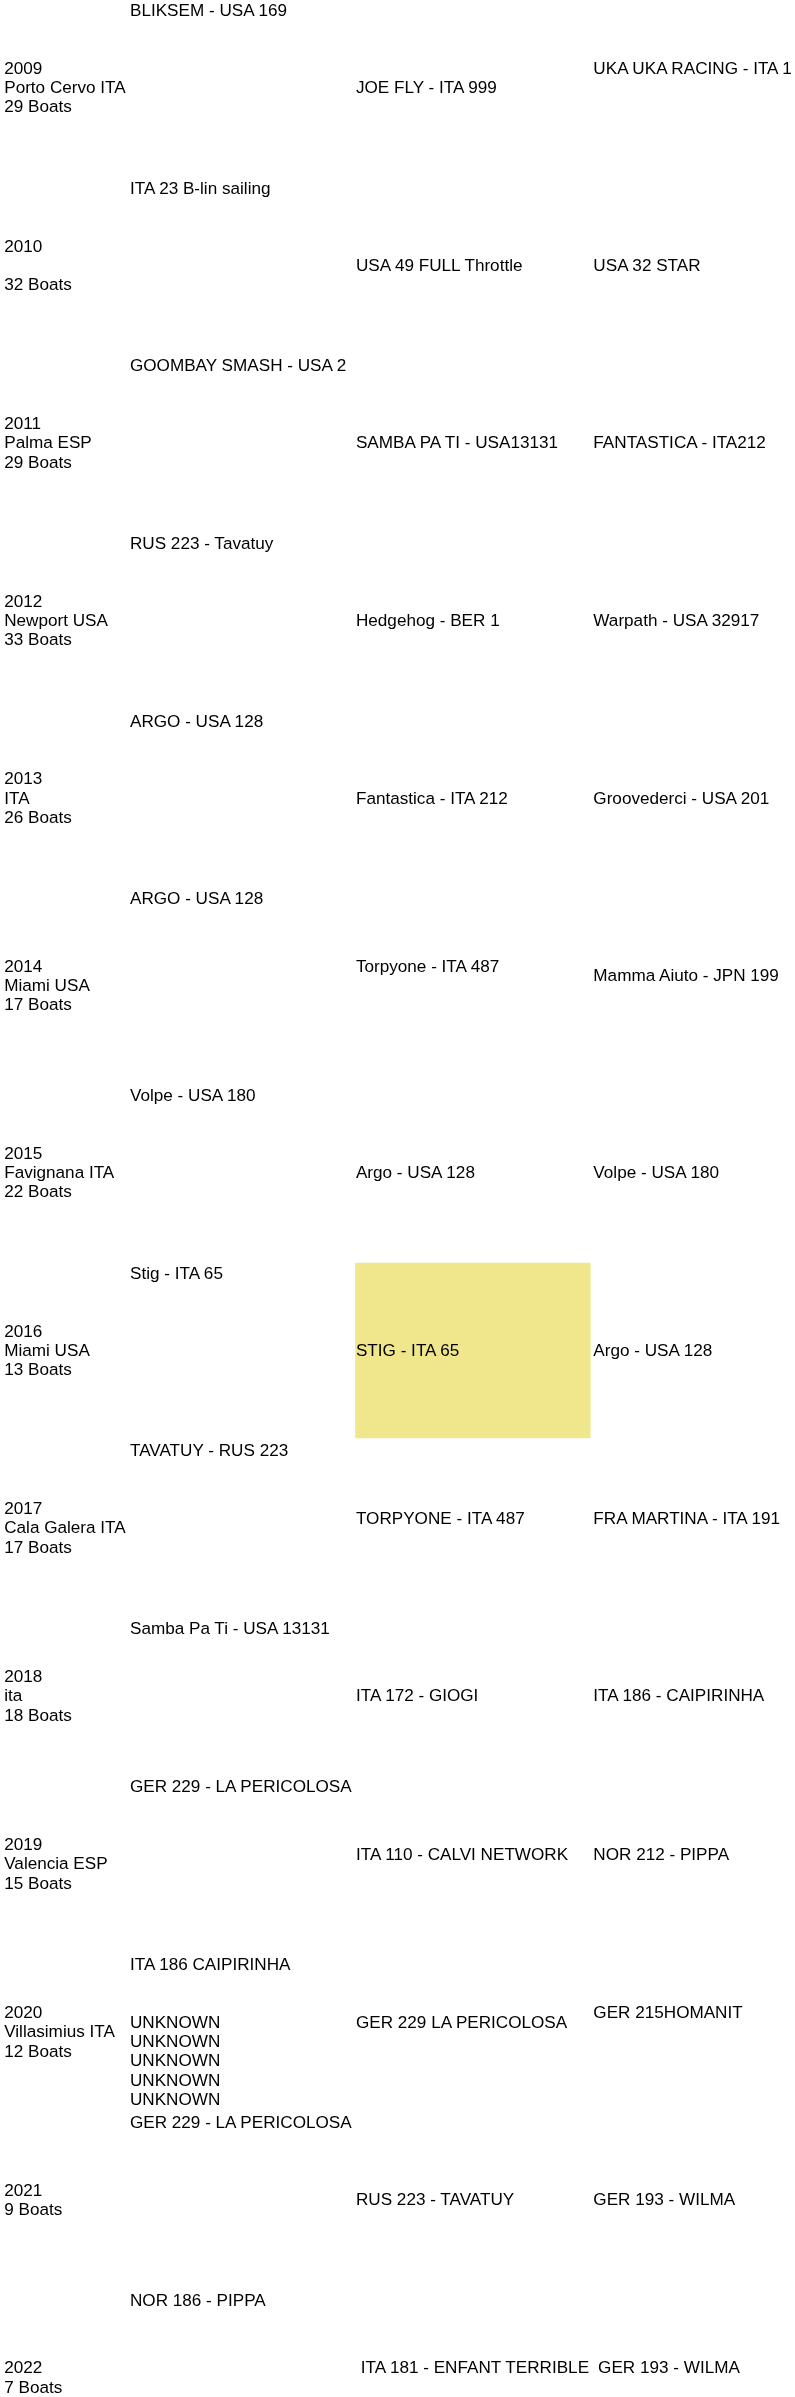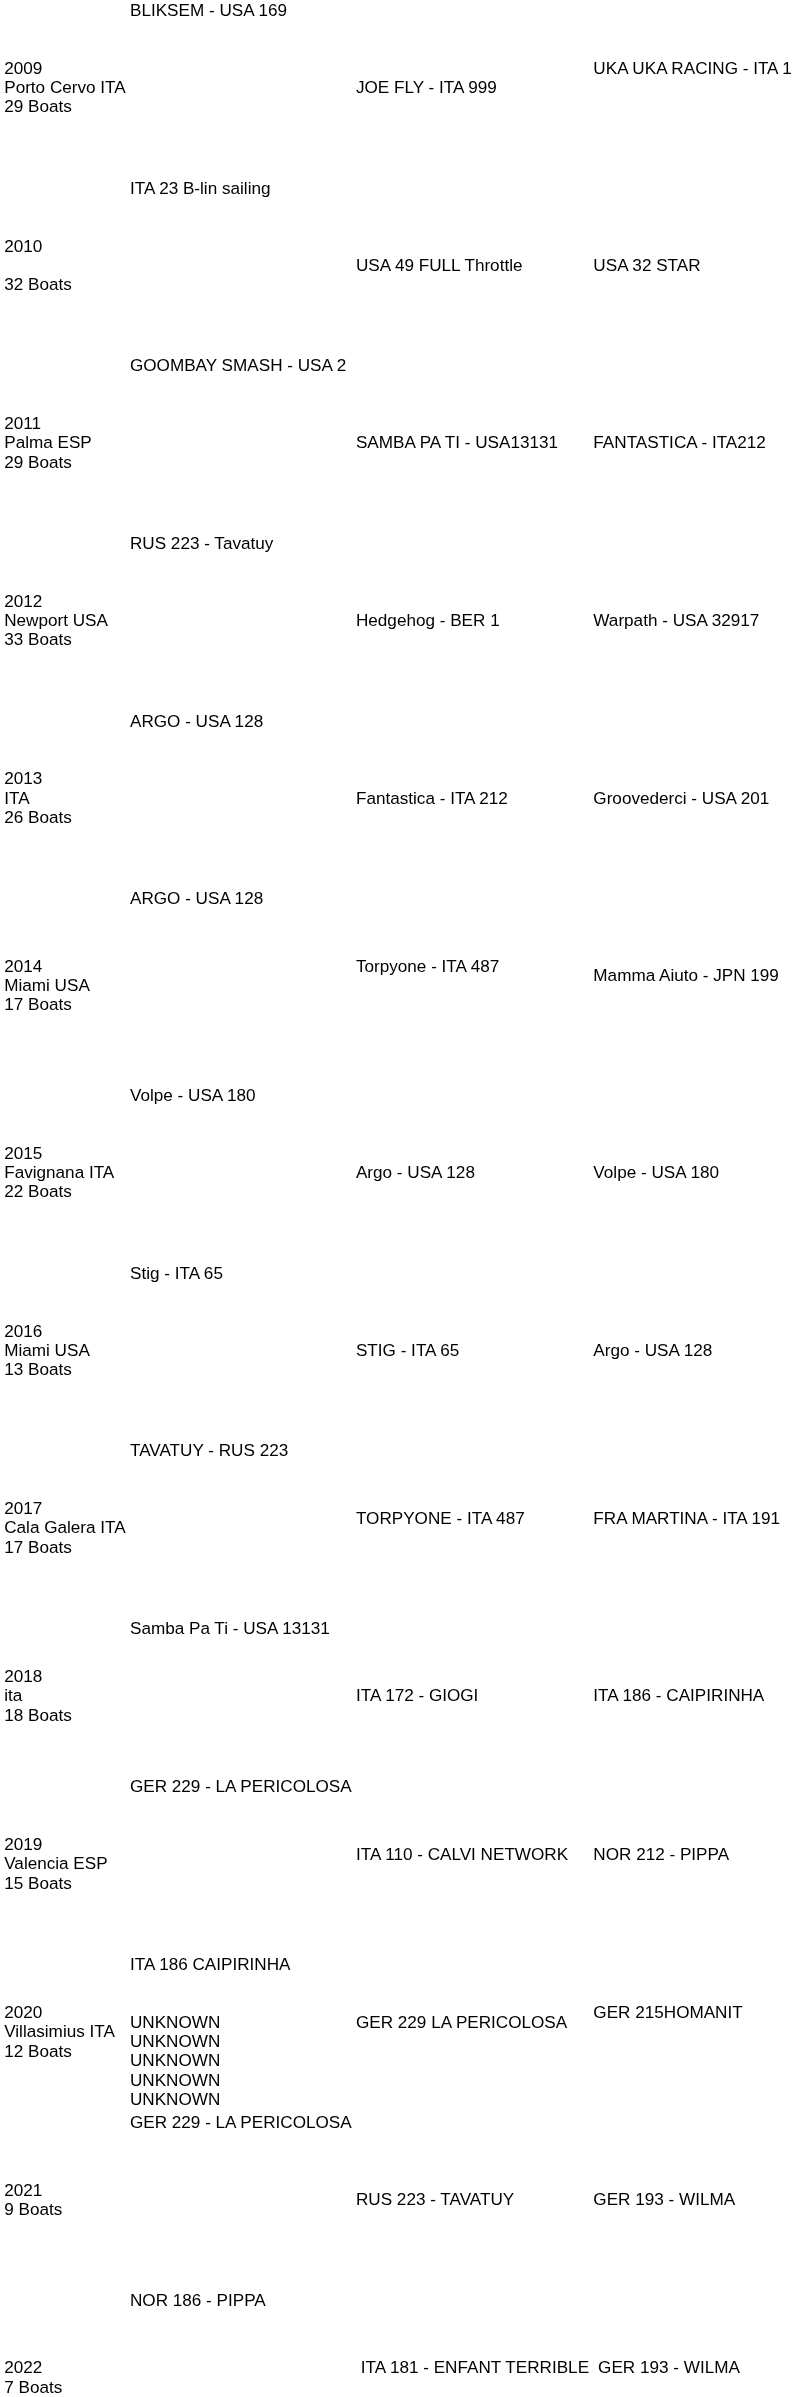(408, 1350) khaki background -> (408, 1350) no background
